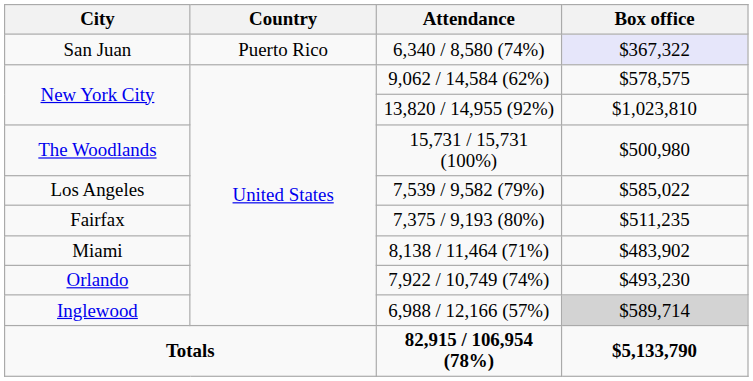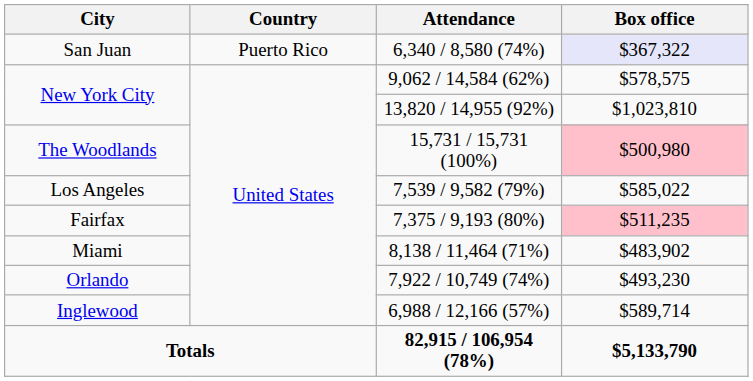(655, 149) no background -> (655, 149) pink background
(655, 220) no background -> (655, 220) pink background
(655, 310) lightgrey background -> (655, 310) no background
